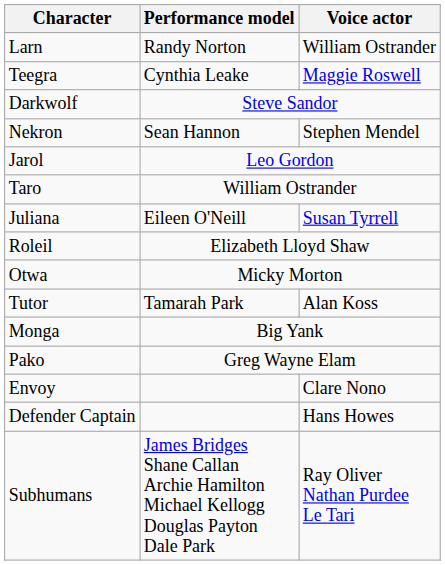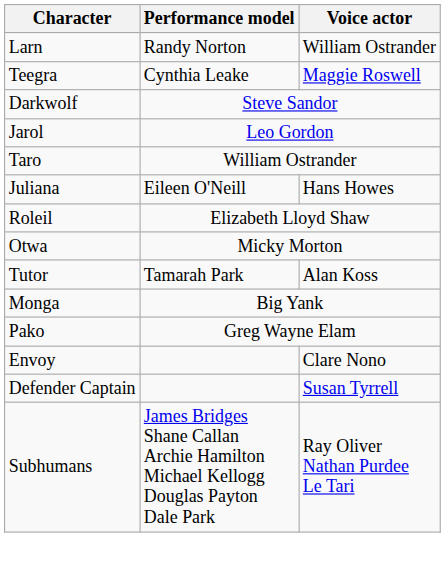- row: (36, 132)
(351, 217) Susan Tyrrell -> (348, 189) Hans Howes
(348, 416) Hans Howes -> (351, 388) Susan Tyrrell
